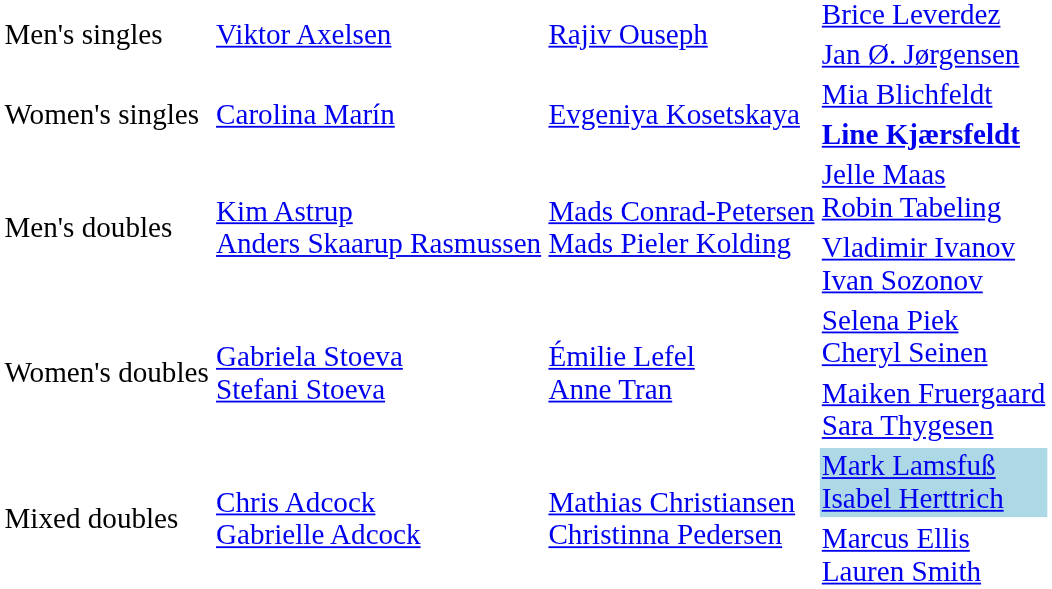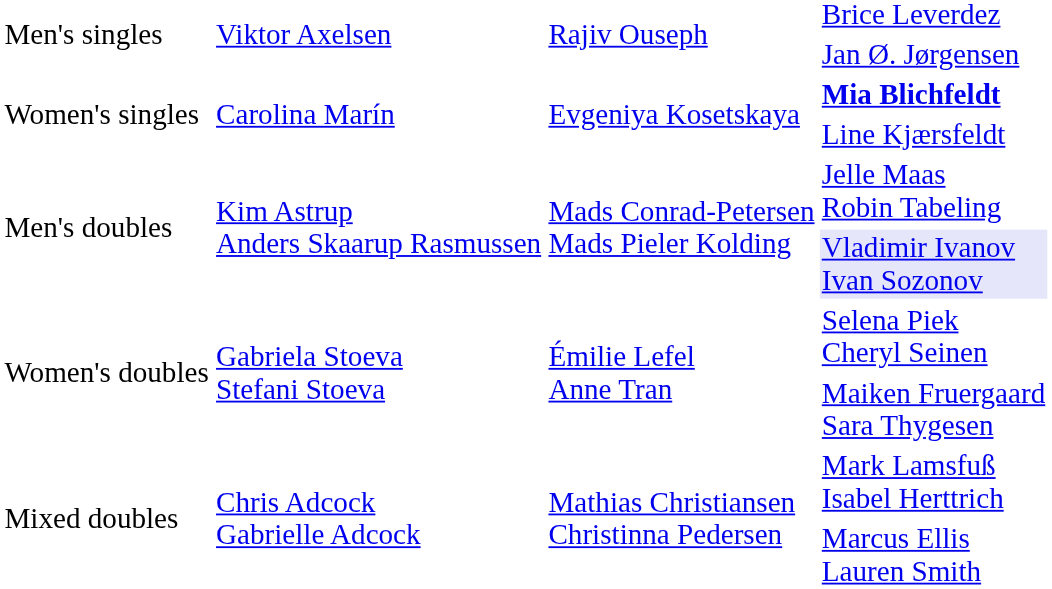(907, 94) normal -> (911, 94) bold
(921, 134) bold -> (914, 134) normal
(918, 263) no background -> (918, 263) lavender background
(913, 482) lightblue background -> (913, 482) no background
